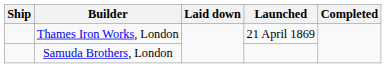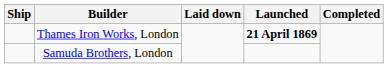(281, 33) normal -> (282, 33) bold
